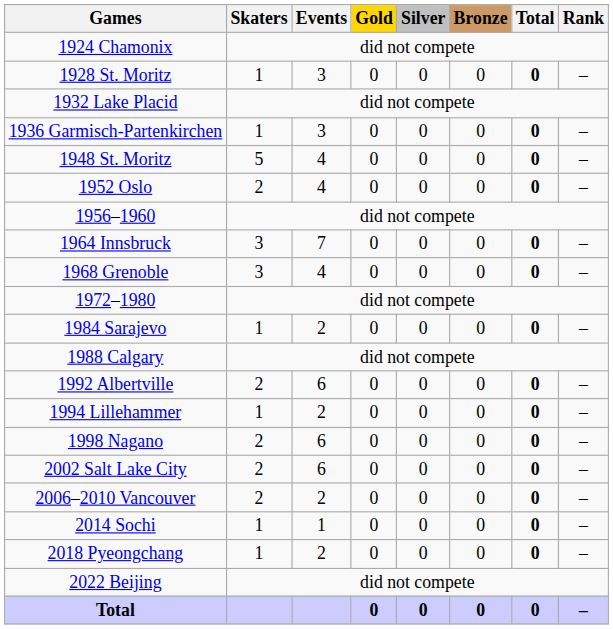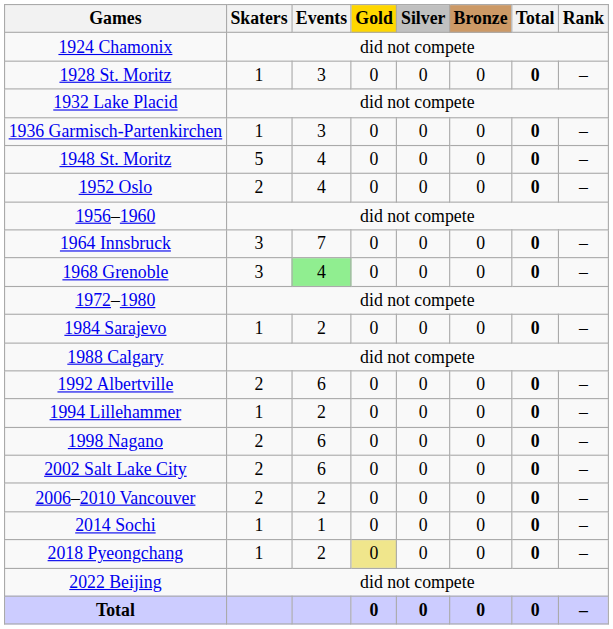(321, 272) no background -> (321, 272) lightgreen background
(374, 553) no background -> (374, 553) khaki background
